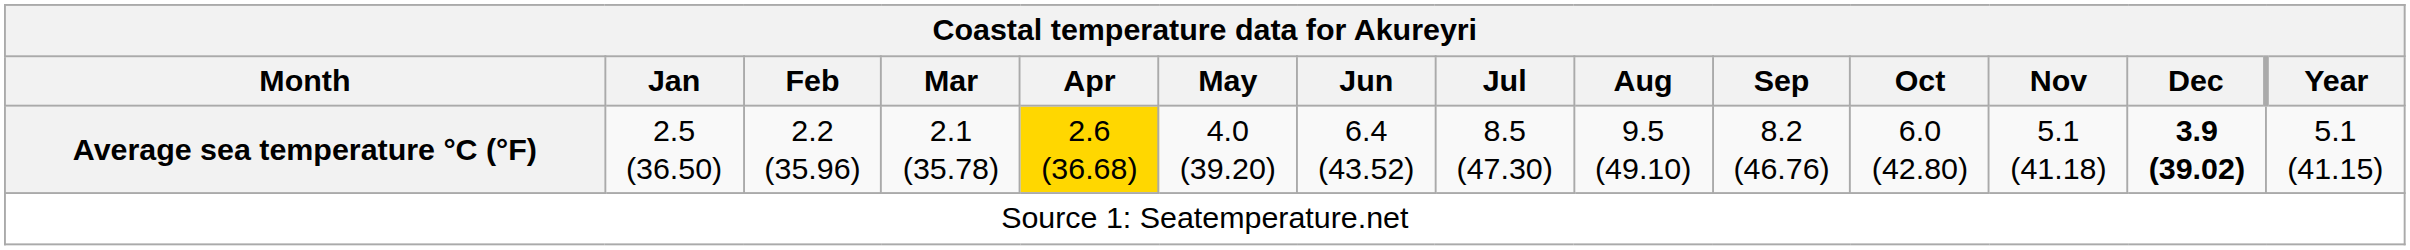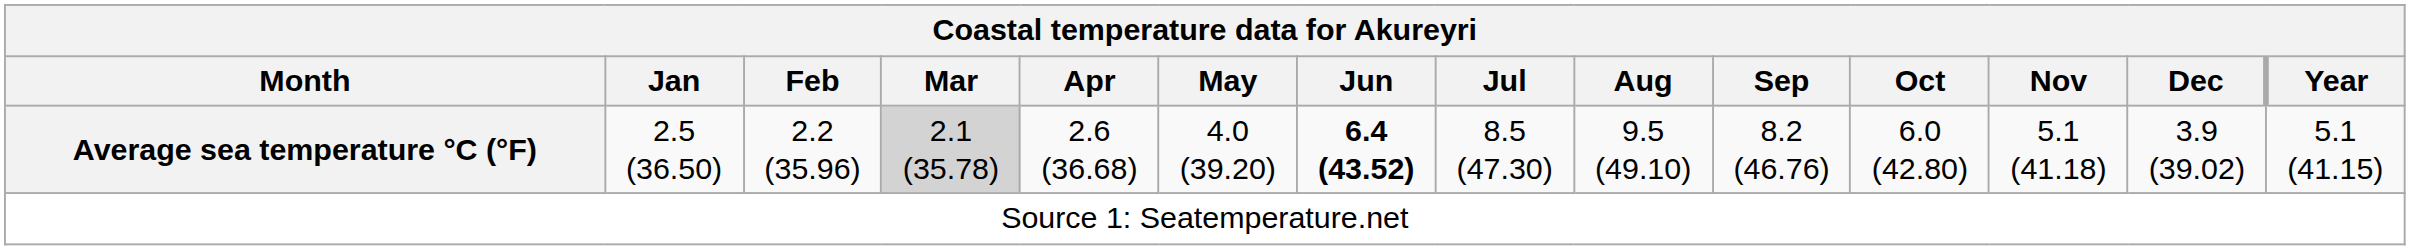(951, 149) no background -> (951, 149) lightgrey background
(1089, 149) gold background -> (1089, 149) no background
(1366, 149) normal -> (1366, 149) bold
(2197, 149) bold -> (2197, 149) normal
